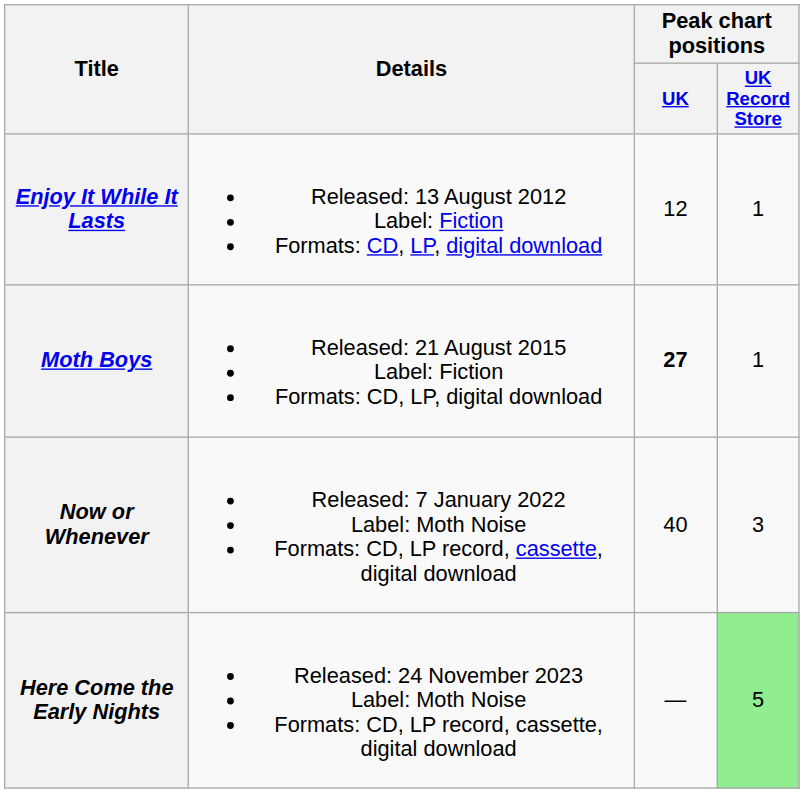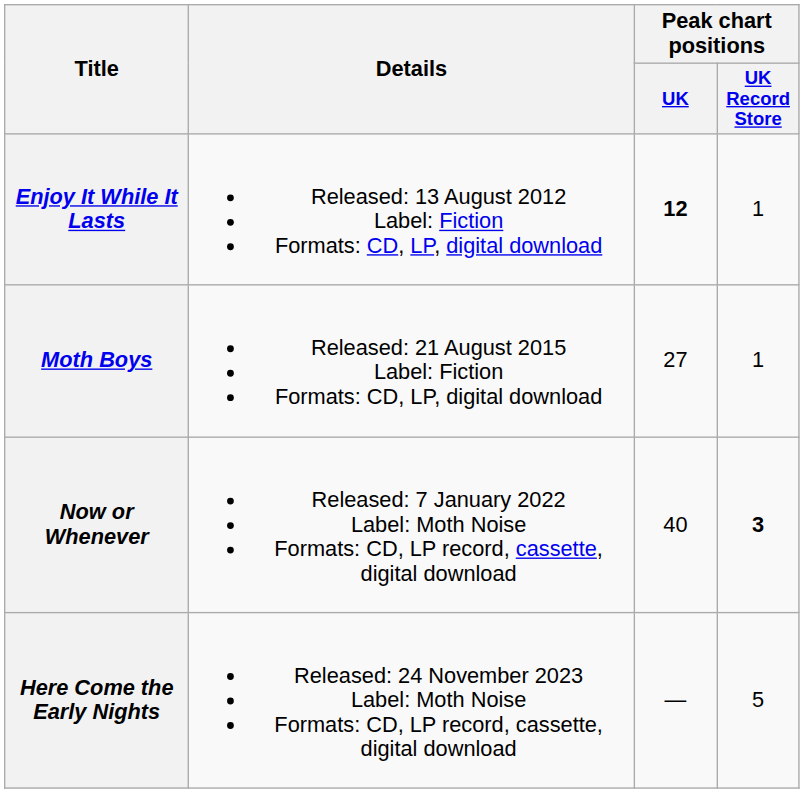(675, 209) normal -> (675, 209) bold
(675, 360) bold -> (675, 360) normal
(758, 524) normal -> (758, 524) bold
(758, 700) lightgreen background -> (758, 700) no background
